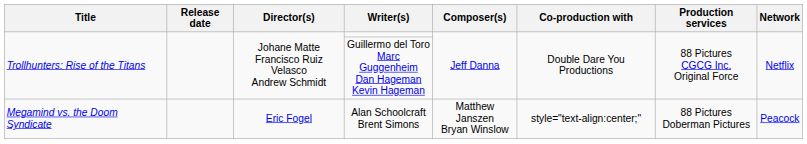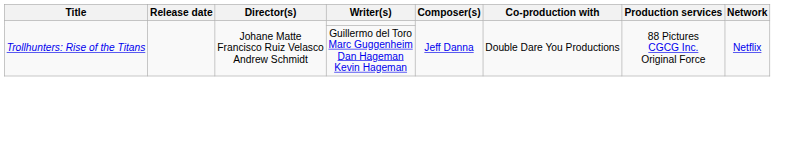- row: (388, 118)
